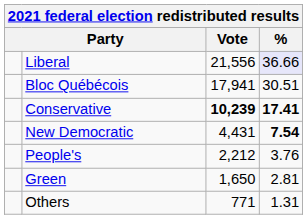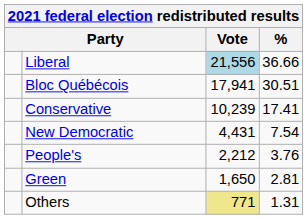(233, 62) no background -> (233, 62) lightblue background
(281, 62) lavender background -> (281, 62) no background
(233, 109) bold -> (233, 109) normal
(281, 109) bold -> (281, 109) normal
(285, 132) bold -> (285, 132) normal
(243, 202) no background -> (243, 202) khaki background
